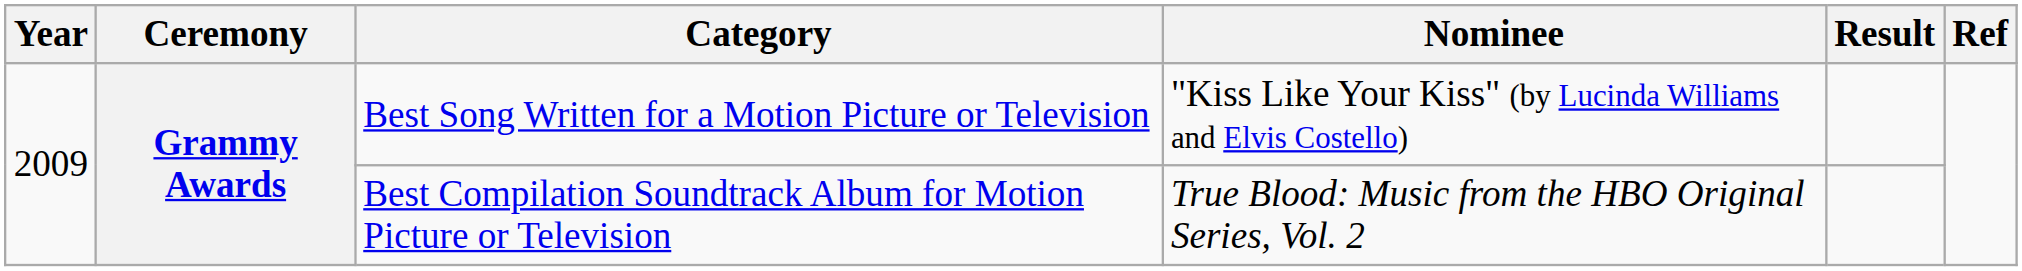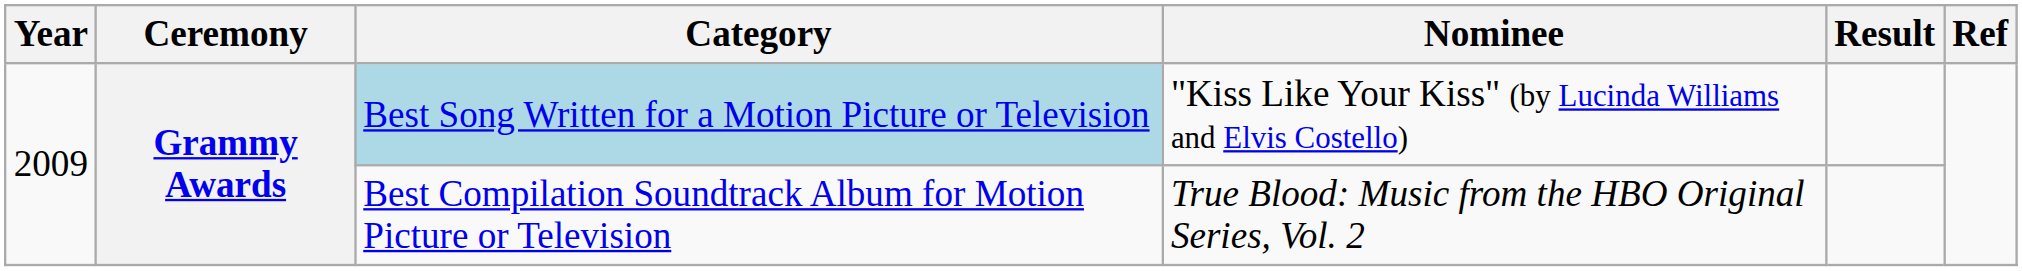(756, 113) no background -> (756, 113) lightblue background
